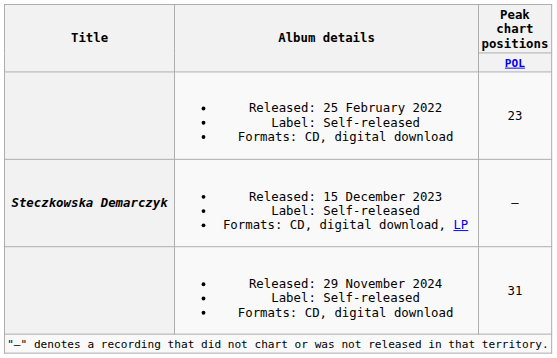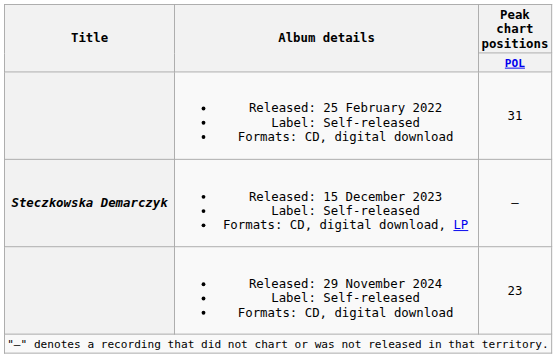(515, 116) 23 -> (515, 116) 31
(515, 291) 31 -> (515, 291) 23
